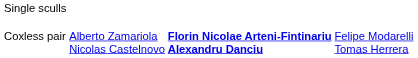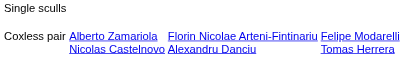(250, 42) bold -> (243, 42) normal
